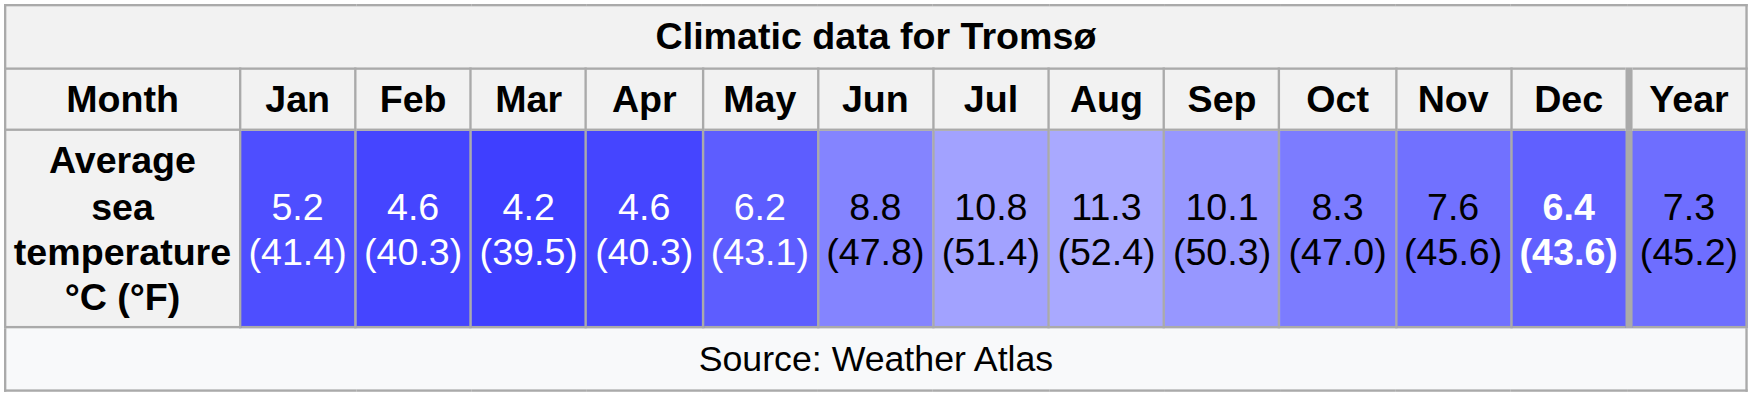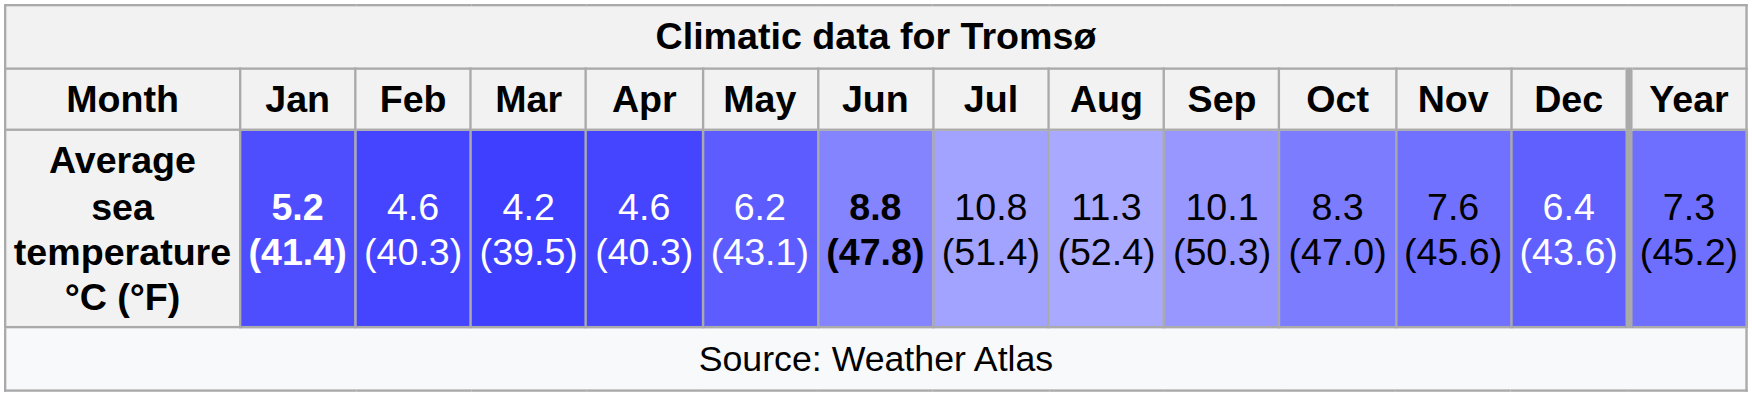(298, 229) normal -> (298, 229) bold
(875, 229) normal -> (875, 229) bold
(1569, 229) bold -> (1569, 229) normal
